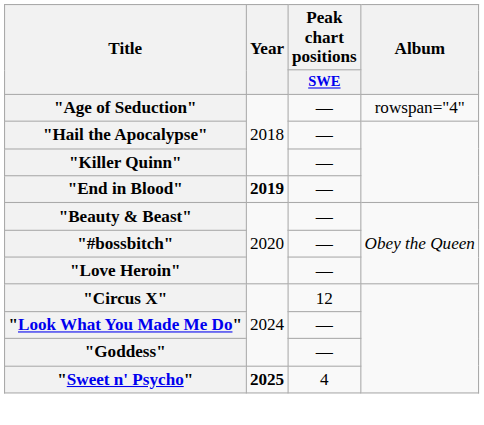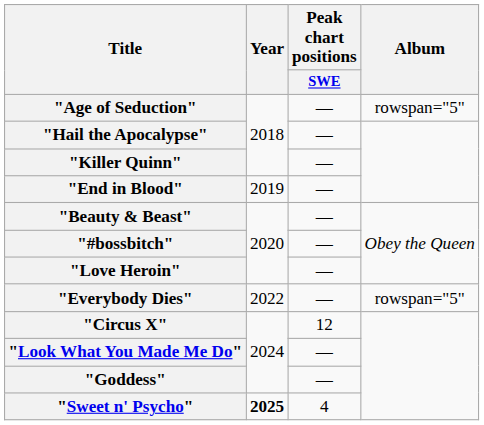(420, 107) rowspan="4" -> (420, 107) rowspan="5"
(267, 189) bold -> (267, 189) normal
+ row: (125, 297)
